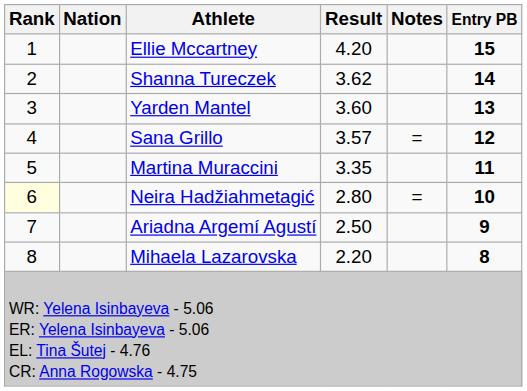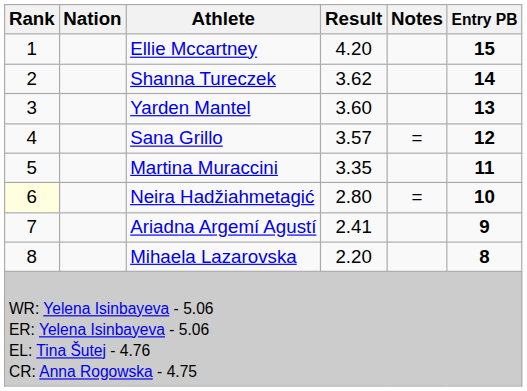(354, 227) 2.50 -> (354, 227) 2.41
